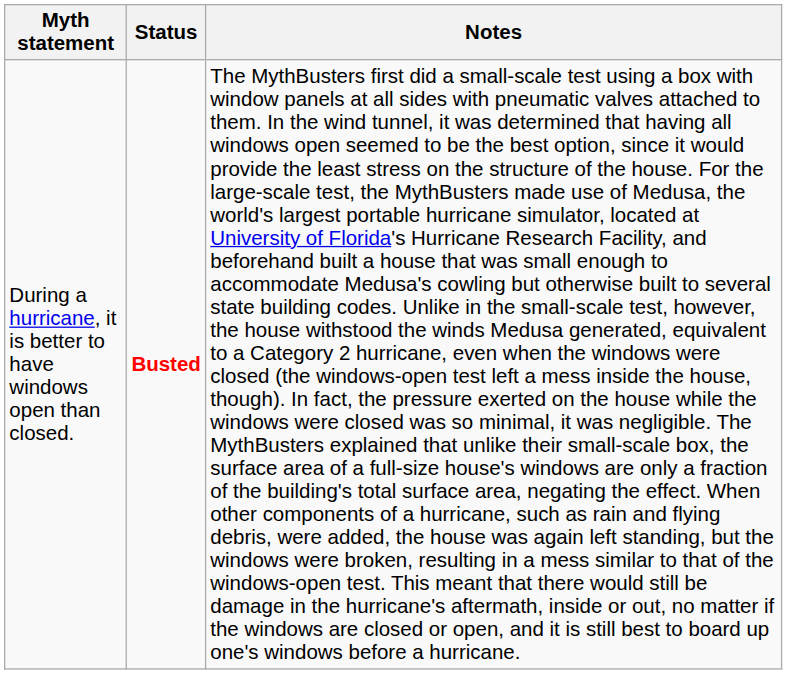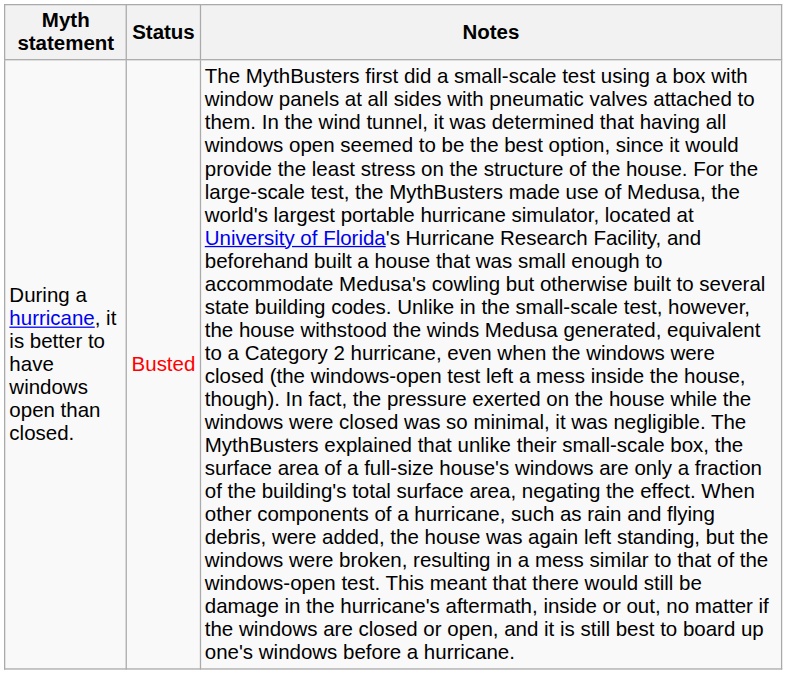(166, 364) bold -> (163, 364) normal
